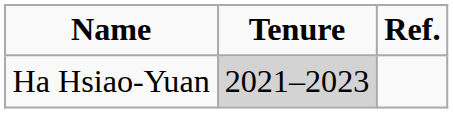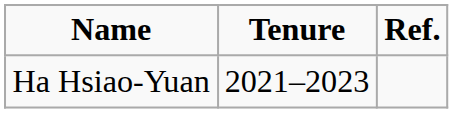(297, 81) lightgrey background -> (297, 81) no background
